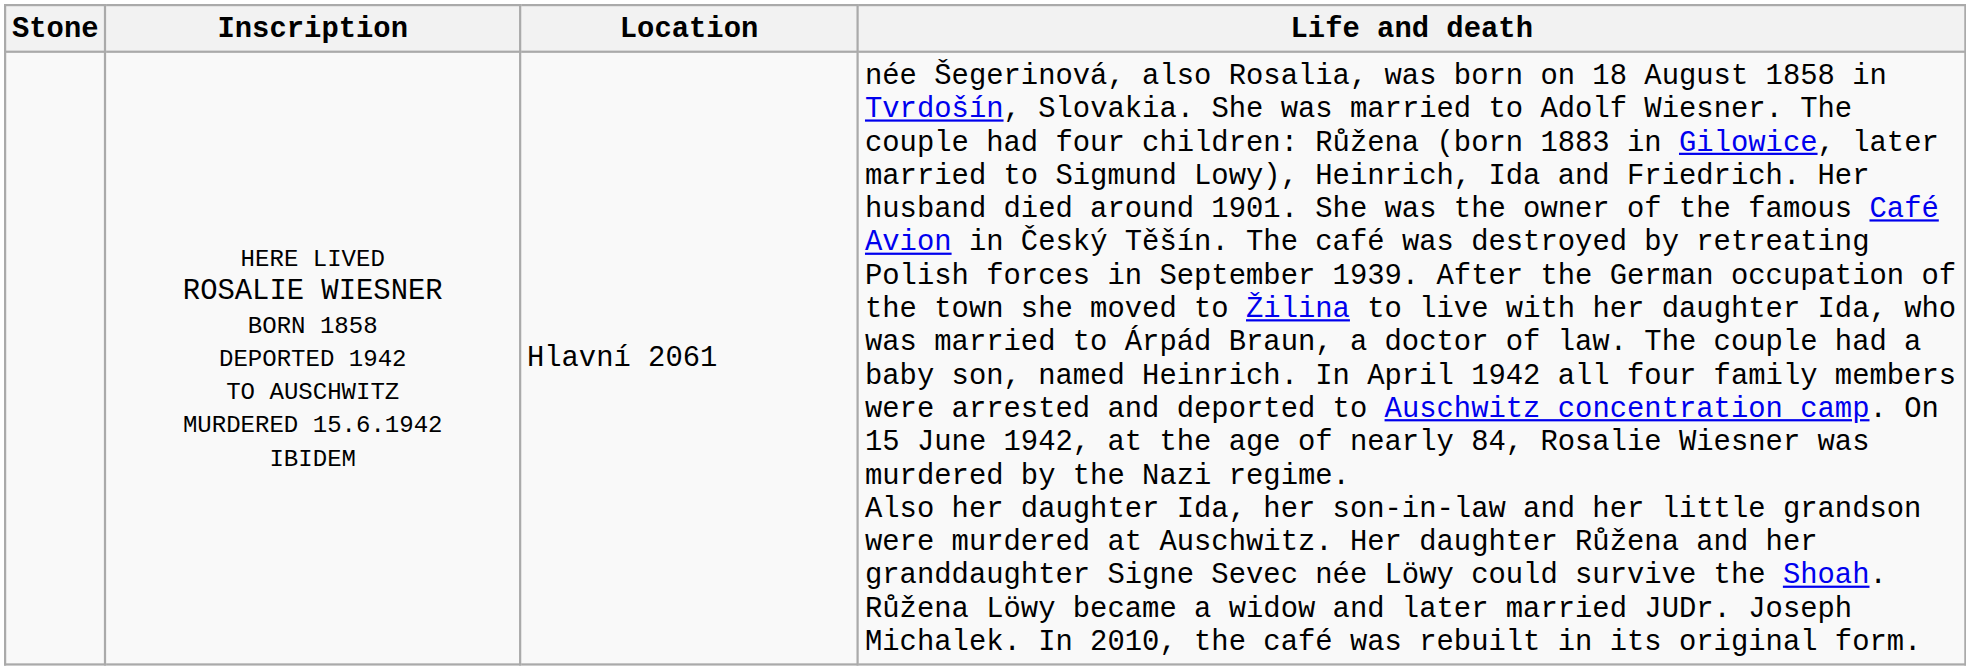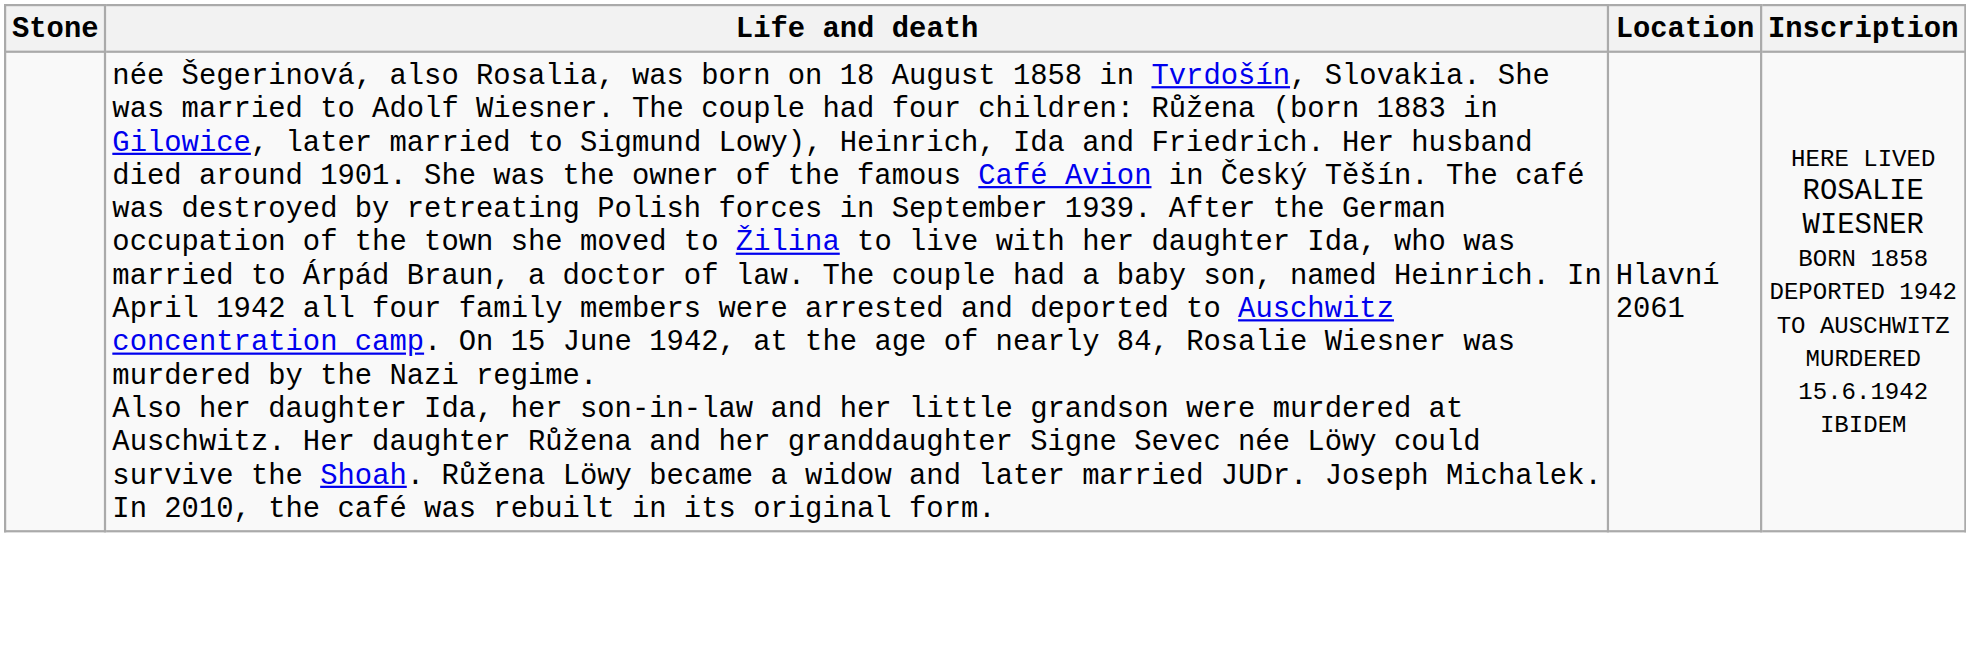columns swapped: (313, 29) <-> (1412, 29)
